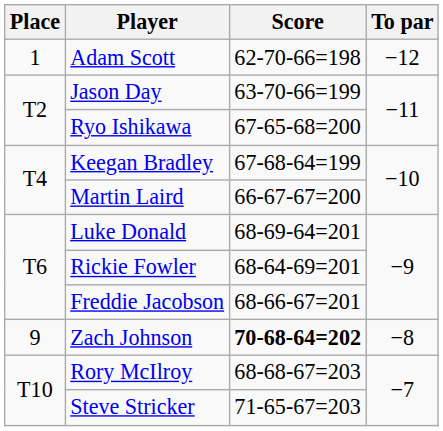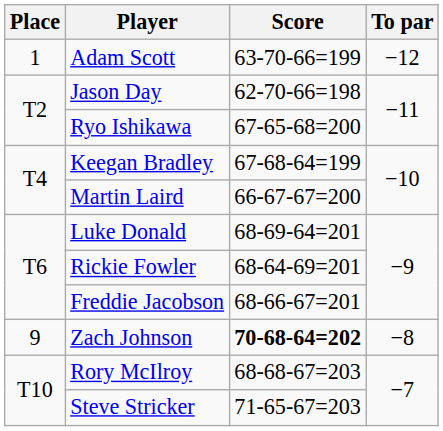(298, 57) 62-70-66=198 -> (298, 57) 63-70-66=199
(298, 92) 63-70-66=199 -> (298, 92) 62-70-66=198
